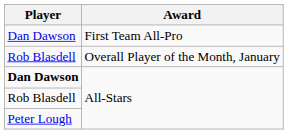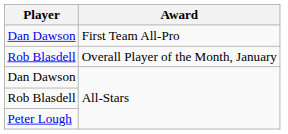(43, 77) bold -> (42, 77) normal
